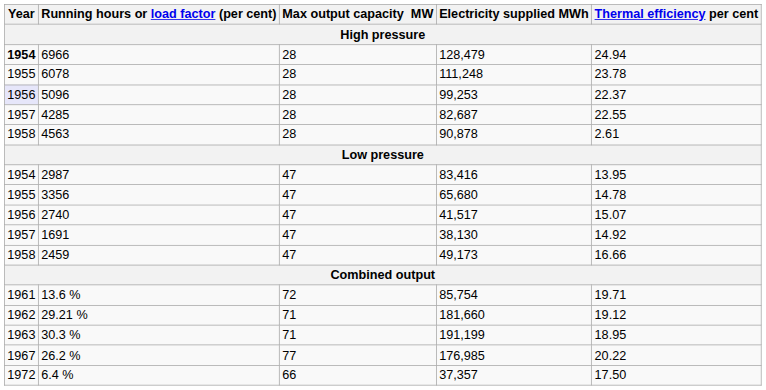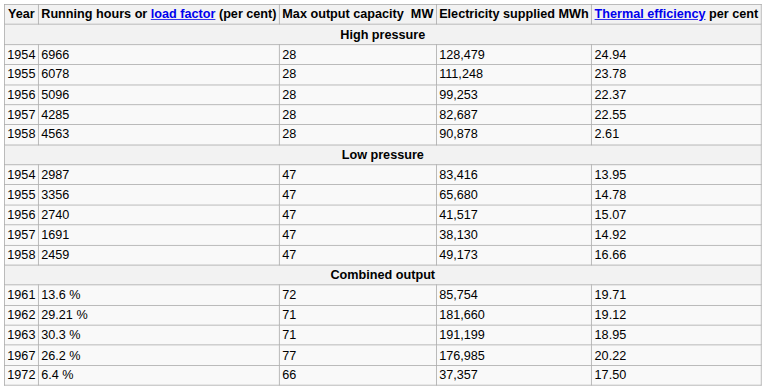(21, 54) bold -> (21, 54) normal
(21, 94) lavender background -> (21, 94) no background
